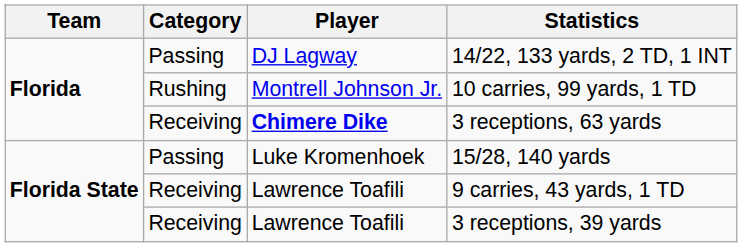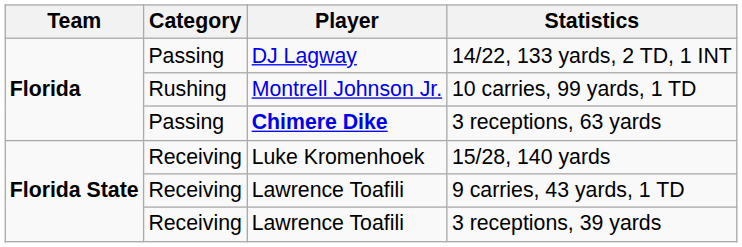(195, 122) Receiving -> (186, 122) Passing
(186, 156) Passing -> (195, 156) Receiving
